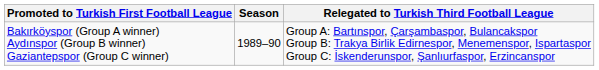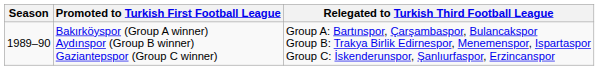columns swapped: (259, 13) <-> (119, 13)
